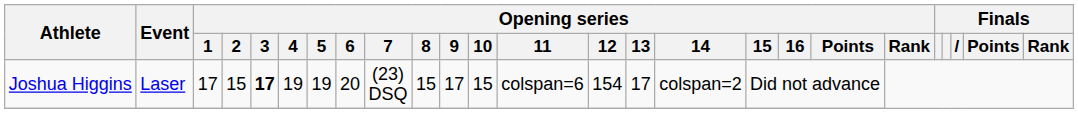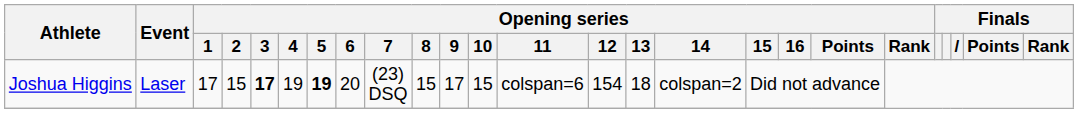(322, 85) normal -> (322, 85) bold
(641, 85) 17 -> (641, 85) 18
